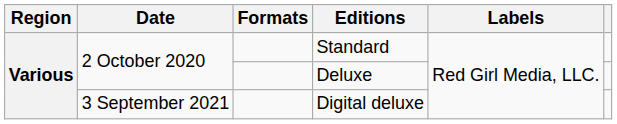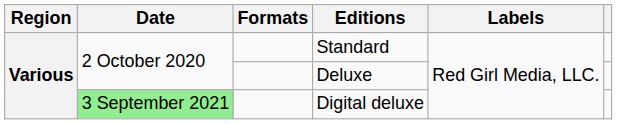(155, 103) no background -> (155, 103) lightgreen background
